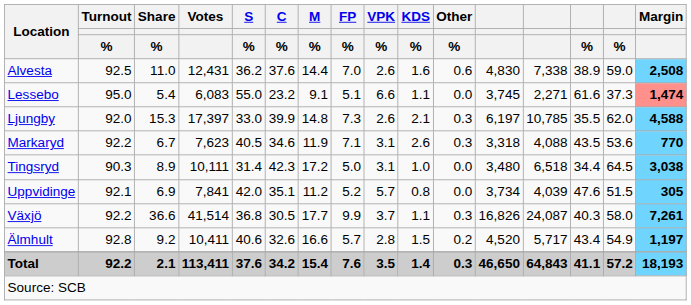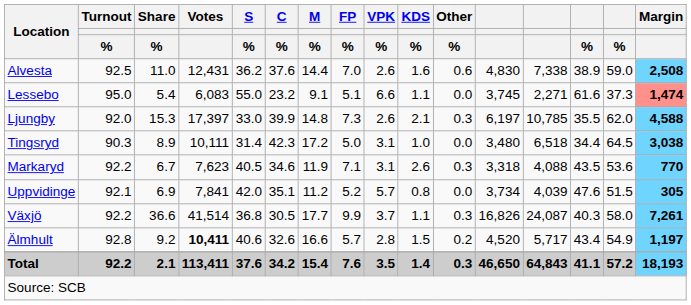rows swapped: (36, 143) <-> (33, 167)
(209, 239) normal -> (209, 239) bold
